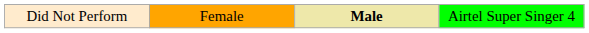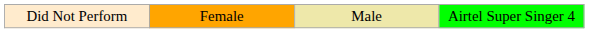(367, 16) bold -> (367, 16) normal
